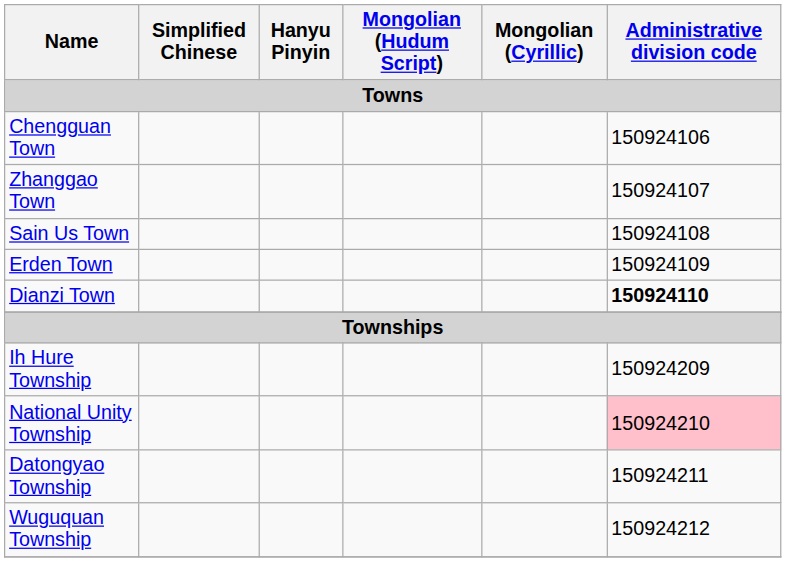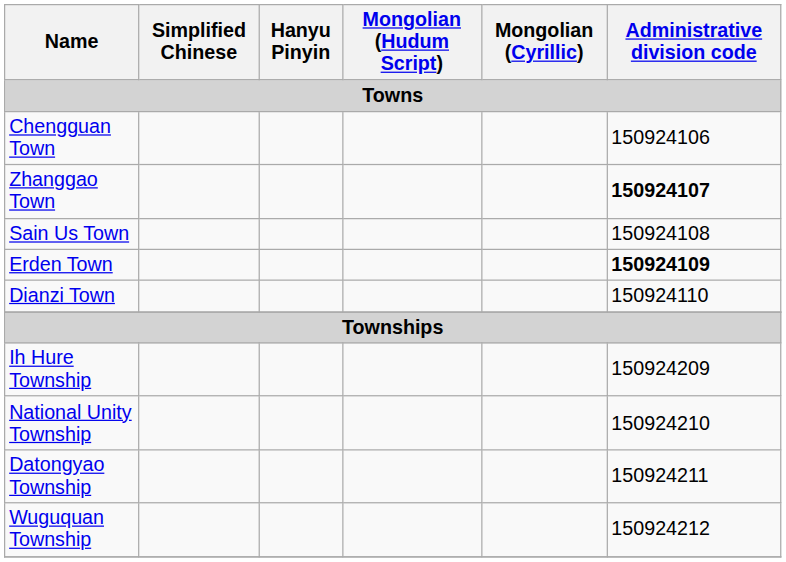(661, 191) normal -> (661, 191) bold
(661, 264) normal -> (661, 264) bold
(660, 295) bold -> (660, 295) normal
(661, 422) pink background -> (661, 422) no background
